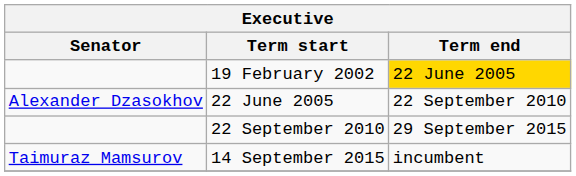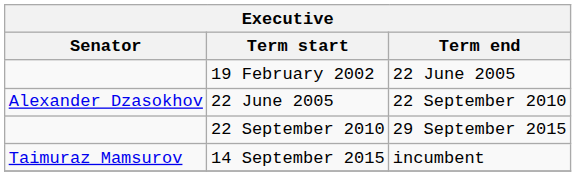(454, 74) gold background -> (454, 74) no background
